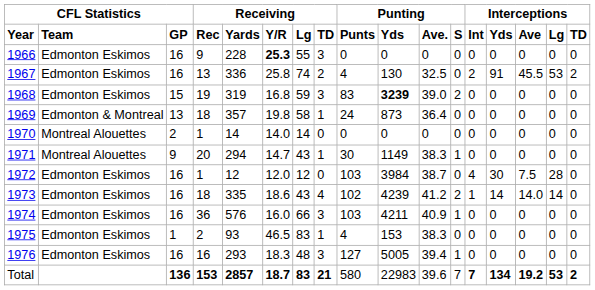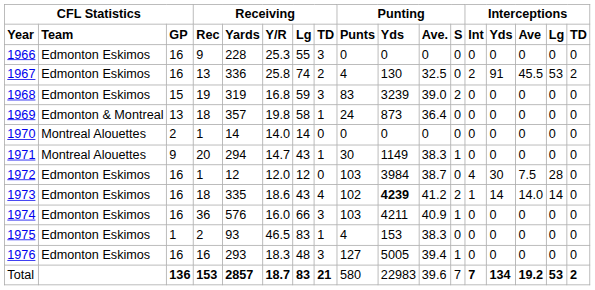(278, 54) bold -> (278, 54) normal
(395, 94) bold -> (395, 94) normal
(395, 194) normal -> (395, 194) bold
